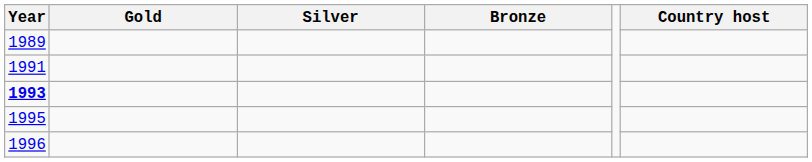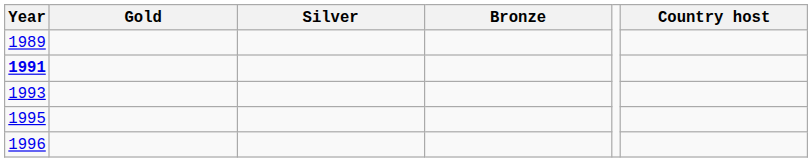(27, 68) normal -> (27, 68) bold
(27, 94) bold -> (27, 94) normal
